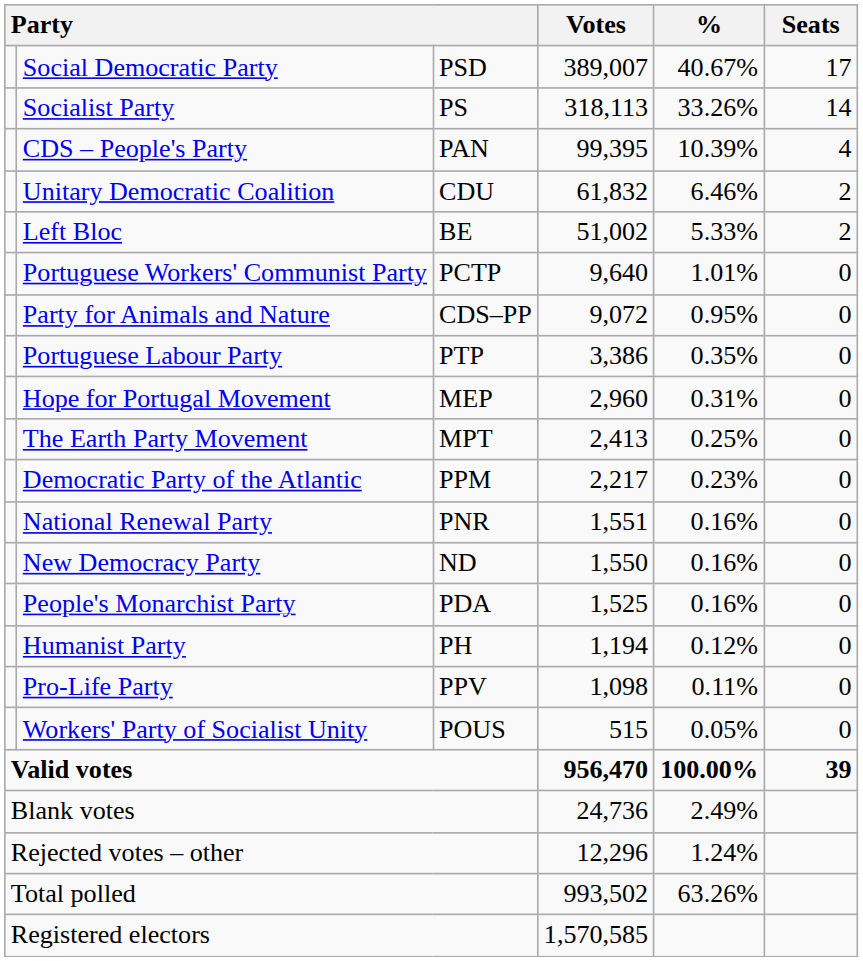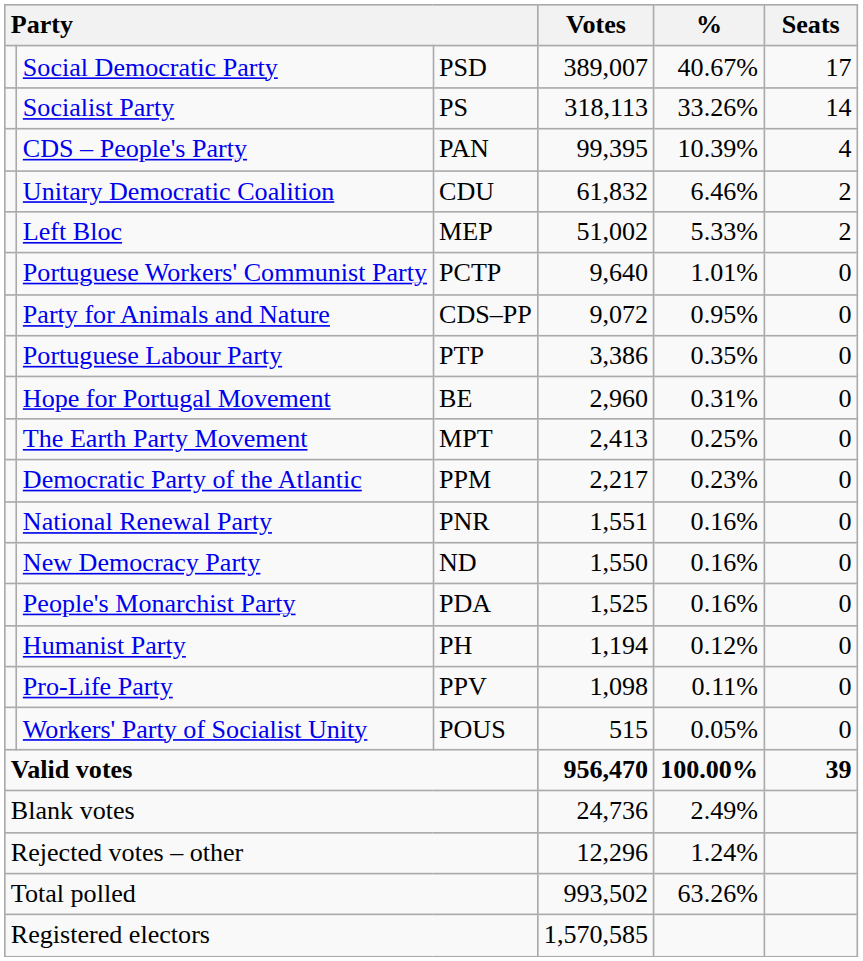(456, 231) BE -> (466, 231) MEP
(466, 397) MEP -> (456, 397) BE
